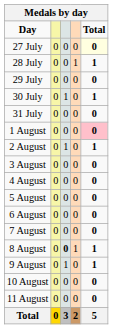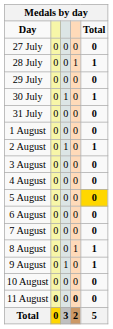(94, 46) lightyellow background -> (94, 46) no background
(94, 130) pink background -> (94, 130) no background
(94, 197) no background -> (94, 197) gold background
(66, 248) bold -> (66, 248) normal
(56, 298) normal -> (56, 298) bold
(76, 298) normal -> (76, 298) bold
